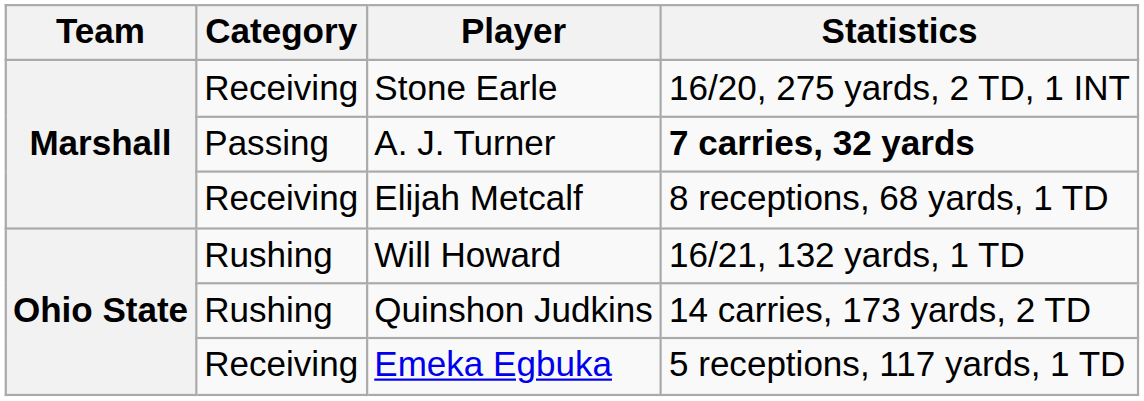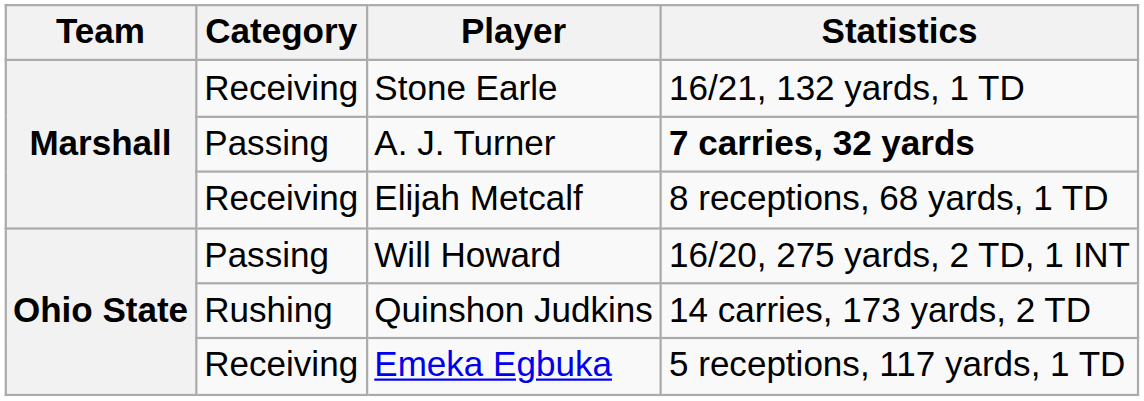(899, 87) 16/20, 275 yards, 2 TD, 1 INT -> (847, 87) 16/21, 132 yards, 1 TD
(269, 254) Rushing -> (267, 254) Passing
(847, 254) 16/21, 132 yards, 1 TD -> (899, 254) 16/20, 275 yards, 2 TD, 1 INT
